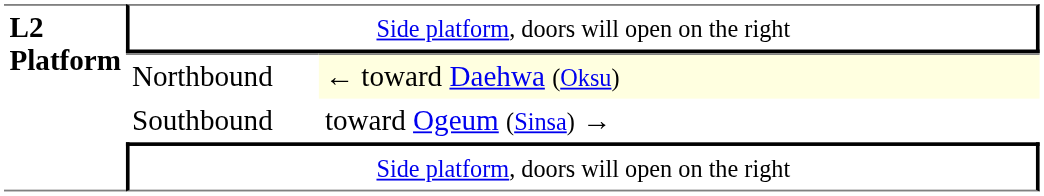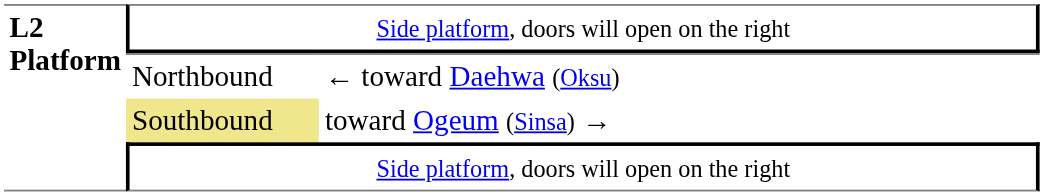(472, 76) lightyellow background -> (472, 76) no background
(202, 120) no background -> (202, 120) khaki background
